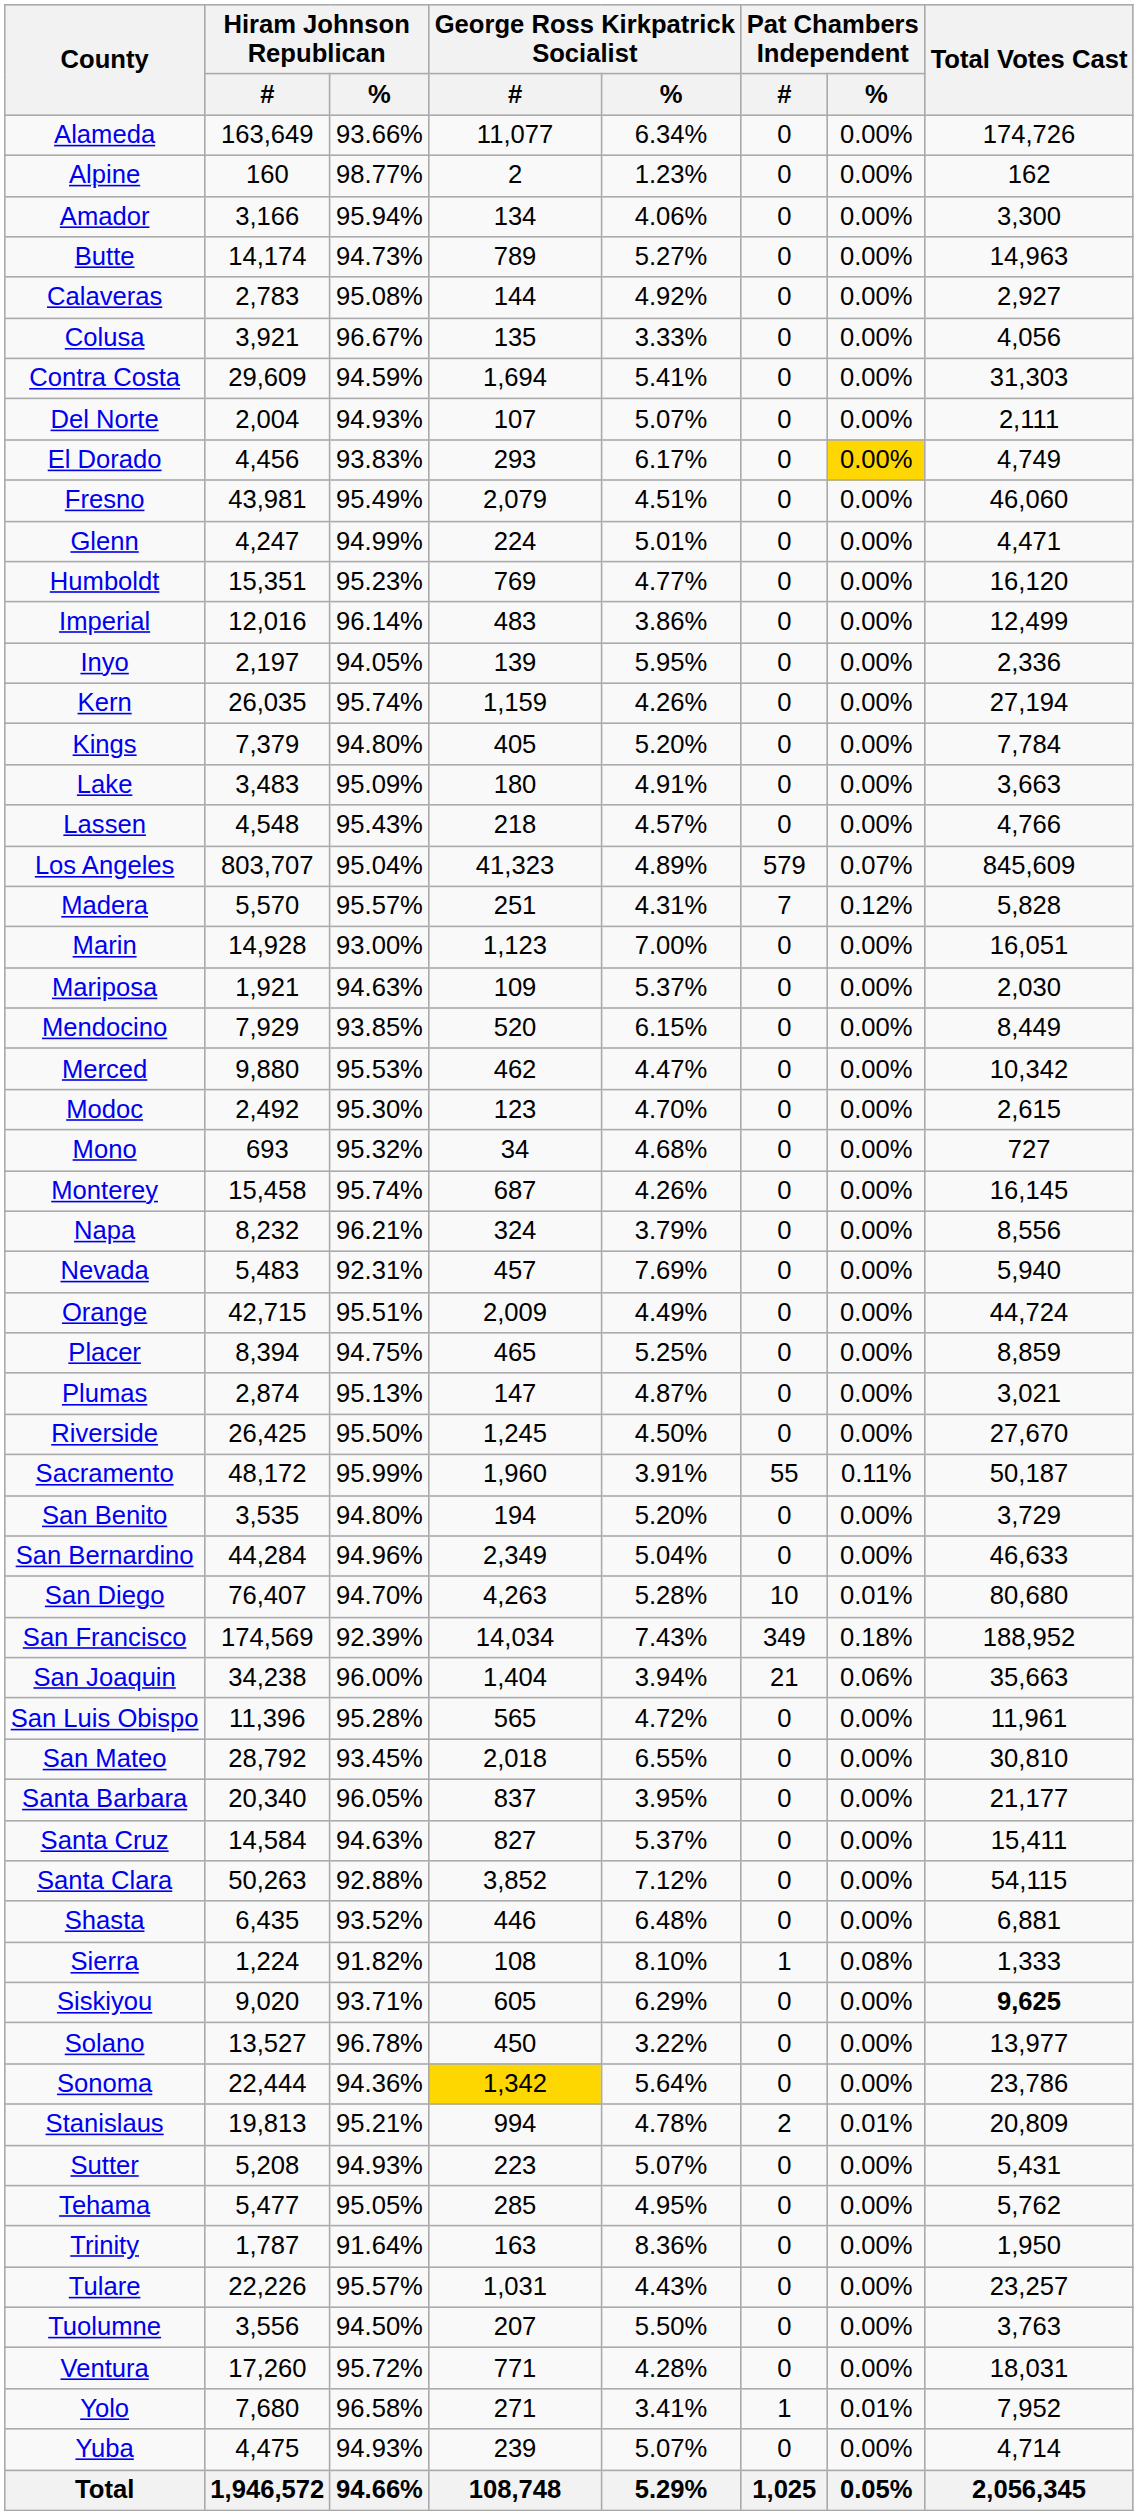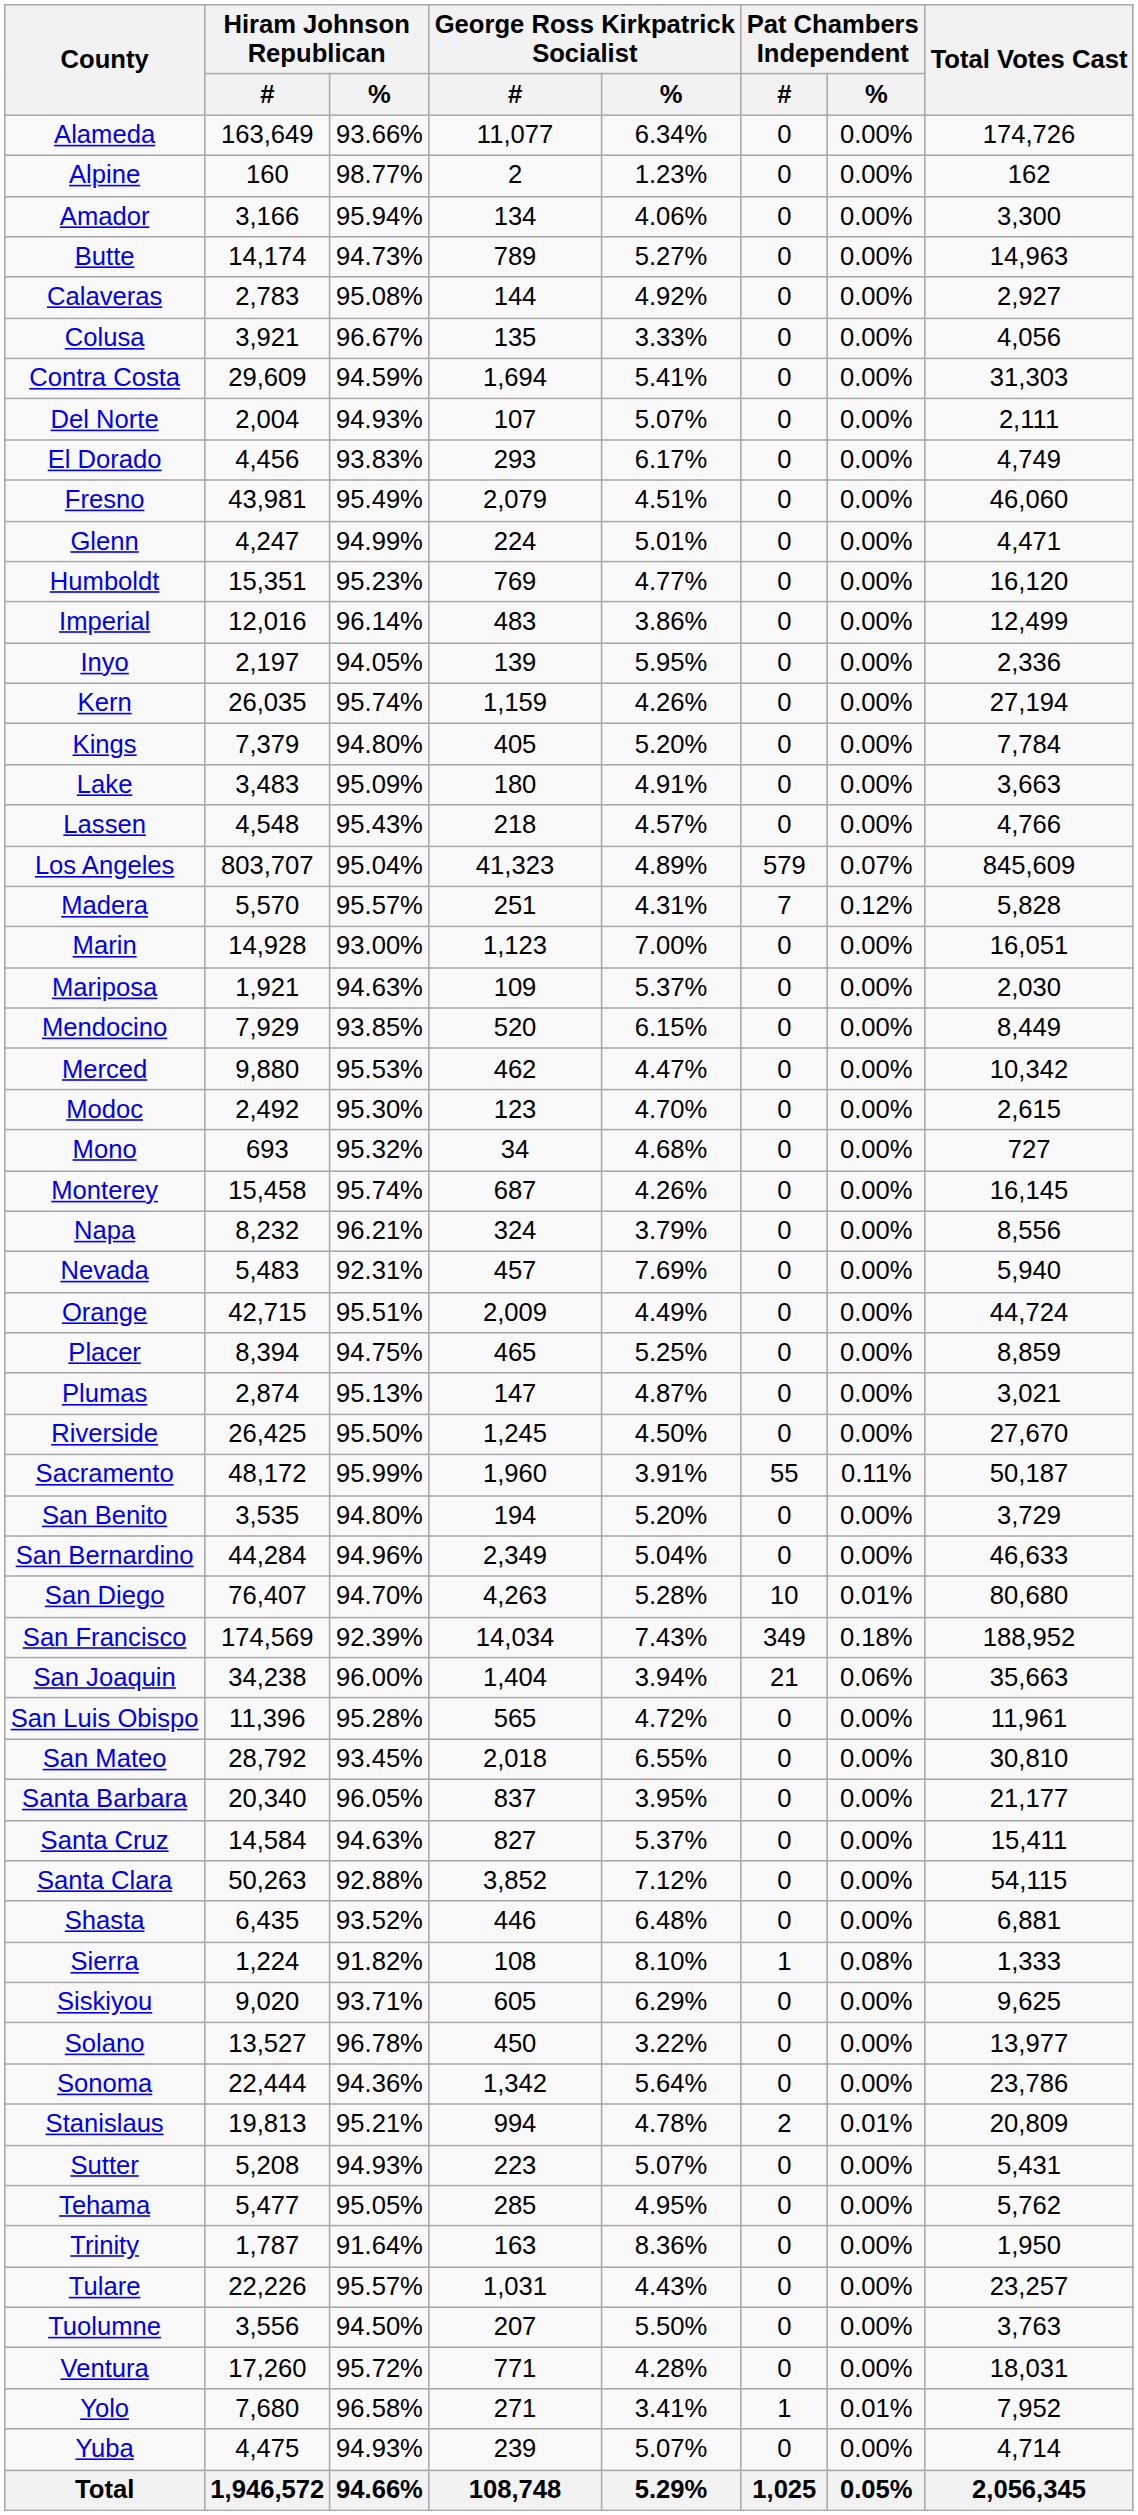(876, 459) gold background -> (876, 459) no background
(1029, 2002) bold -> (1029, 2002) normal
(515, 2083) gold background -> (515, 2083) no background
